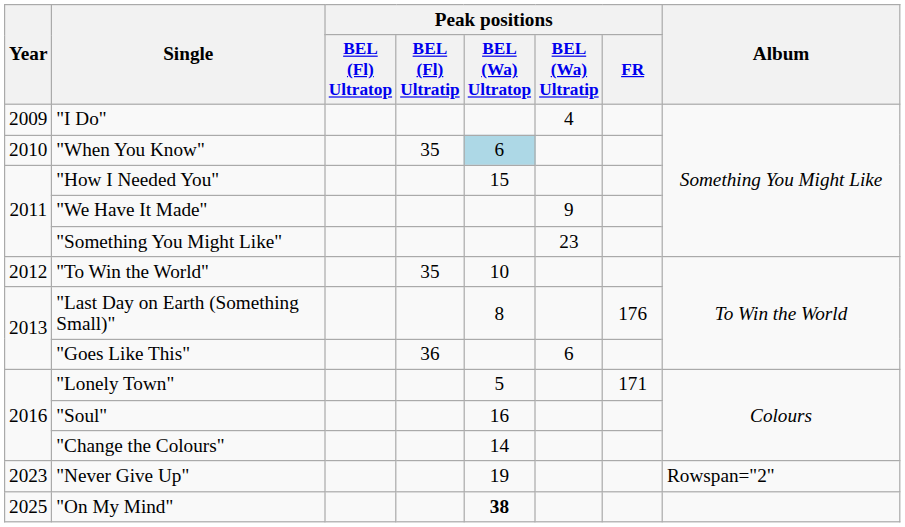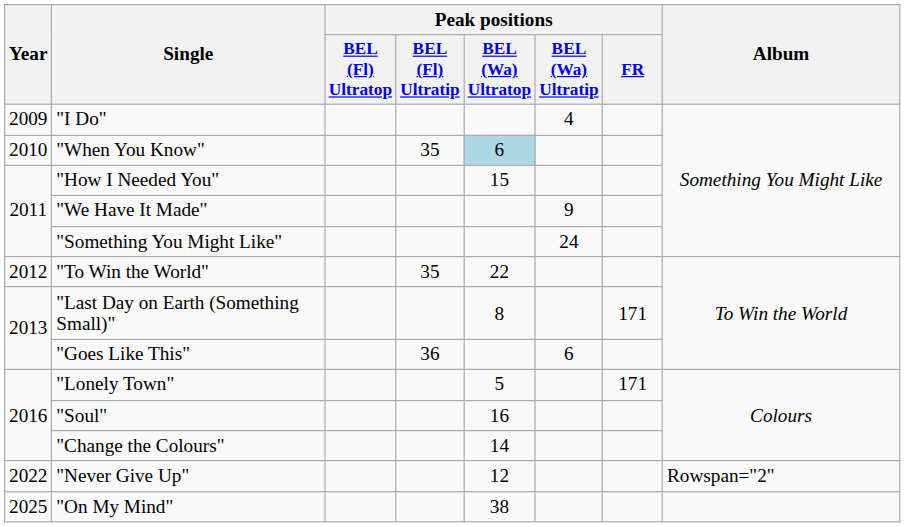(569, 241) 23 -> (569, 241) 24
(499, 271) 10 -> (499, 271) 22
(633, 312) 176 -> (633, 312) 171
(28, 476) 2023 -> (28, 476) 2022
(499, 476) 19 -> (499, 476) 12
(499, 506) bold -> (499, 506) normal
